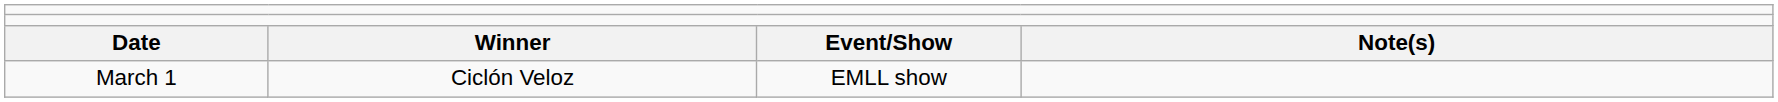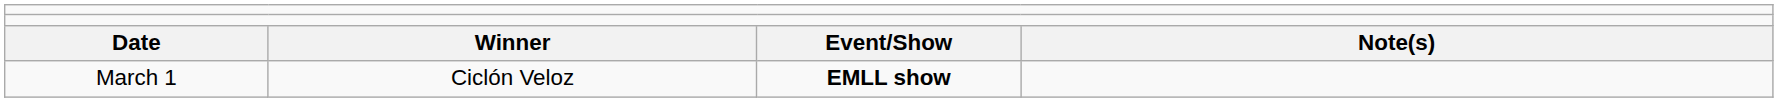(889, 78) normal -> (889, 78) bold
